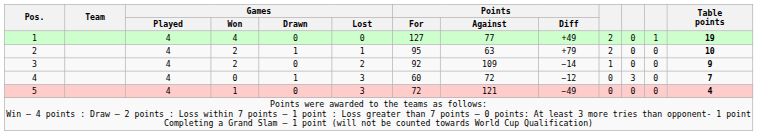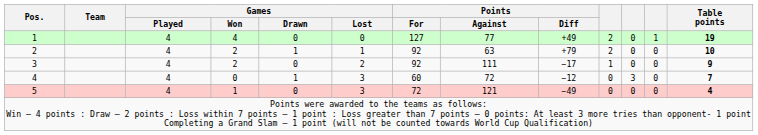(416, 51) 95 -> (416, 51) 92
(489, 64) 109 -> (489, 64) 111
(569, 64) −14 -> (569, 64) −17
